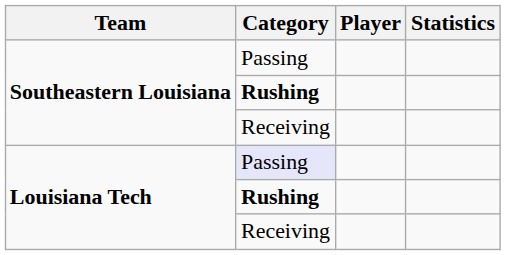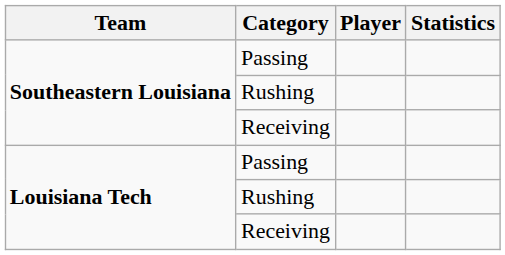(280, 92) bold -> (278, 92) normal
(275, 161) lavender background -> (275, 161) no background
(280, 196) bold -> (278, 196) normal
